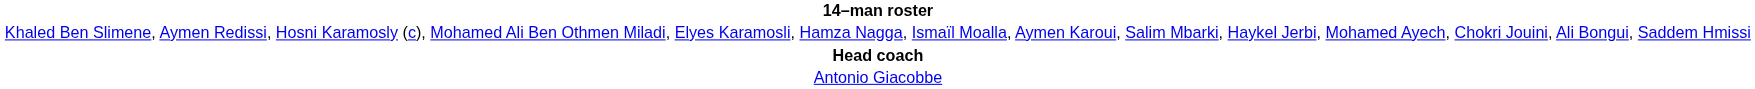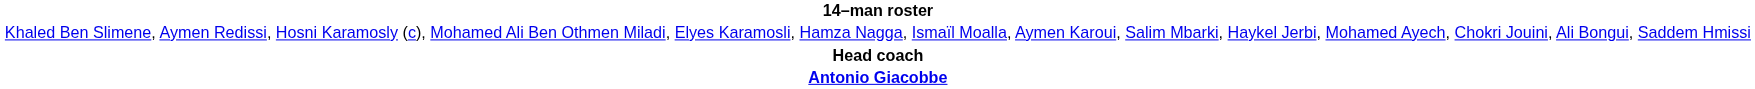(878, 77) normal -> (878, 77) bold
